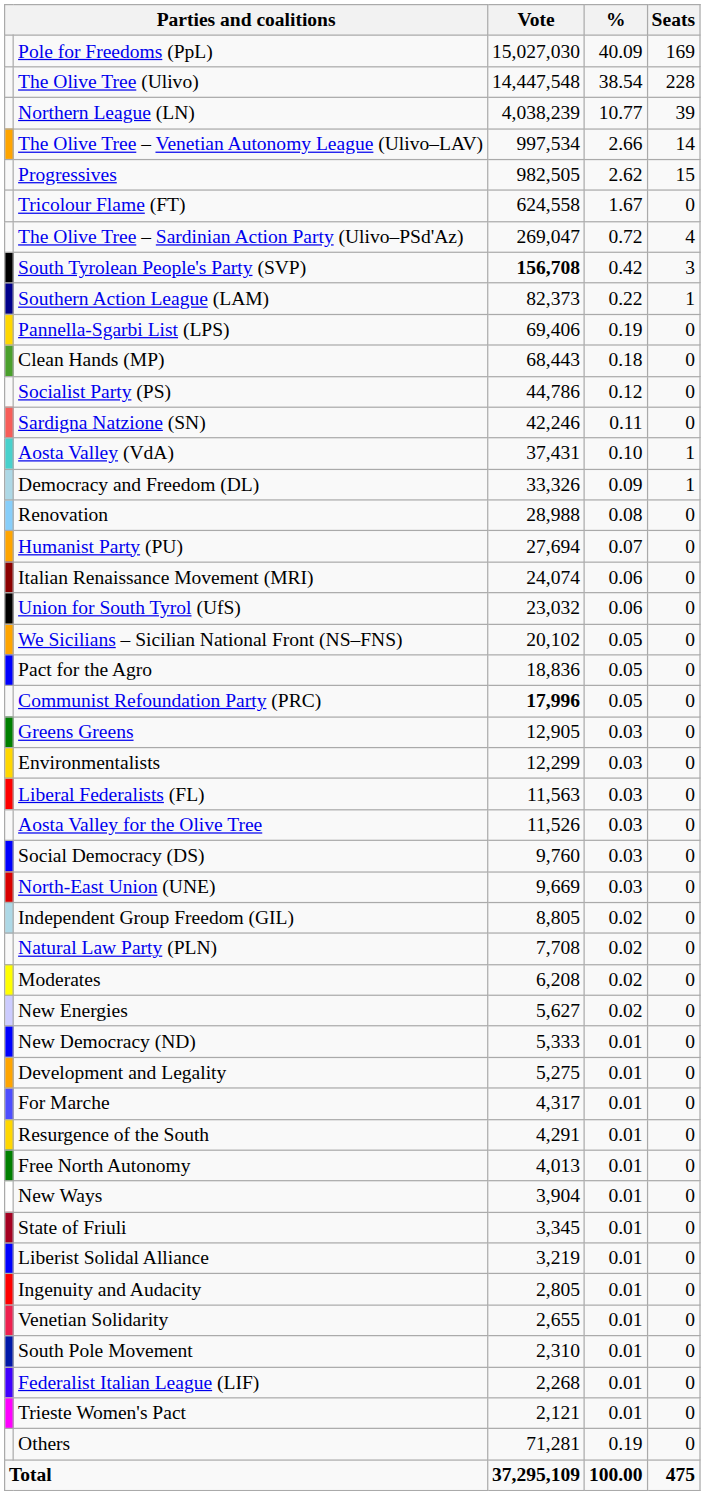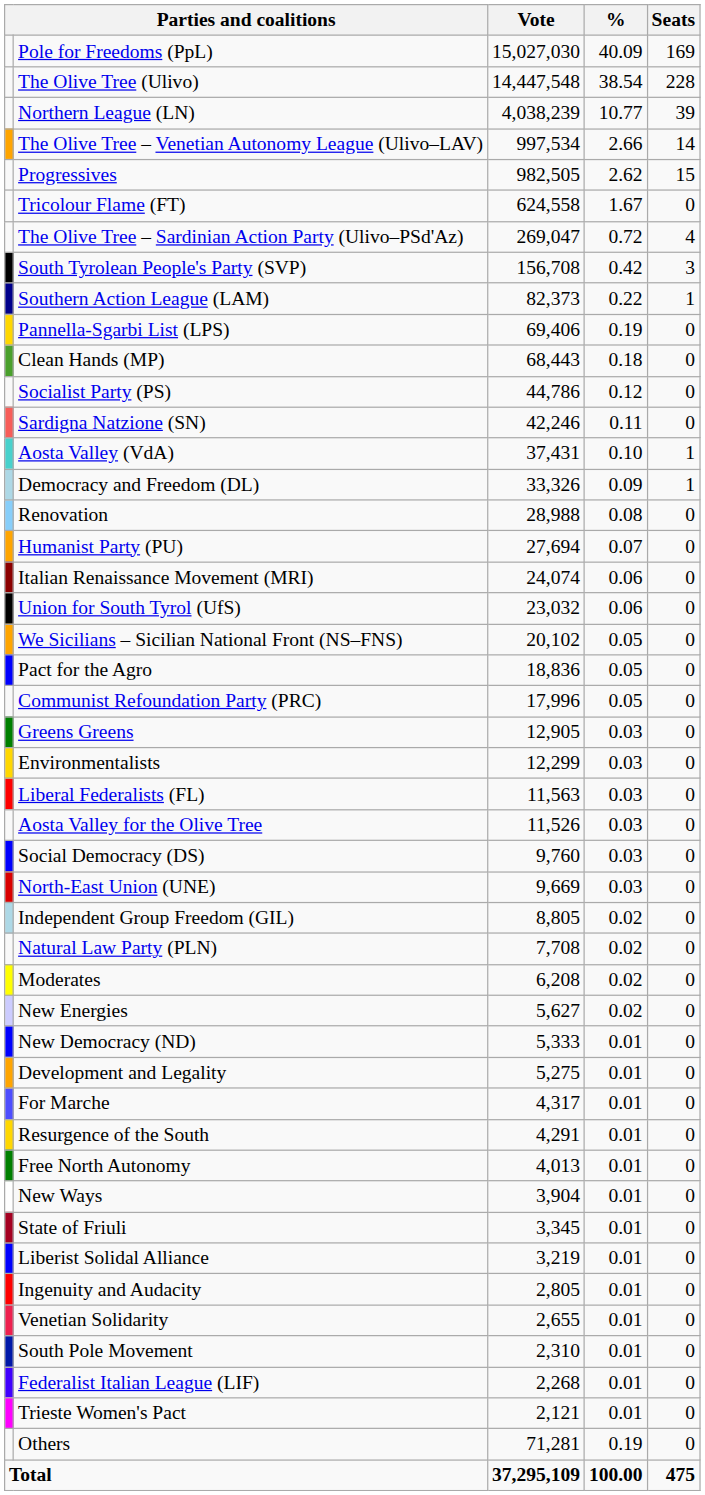(548, 267) bold -> (548, 267) normal
(553, 701) bold -> (553, 701) normal
